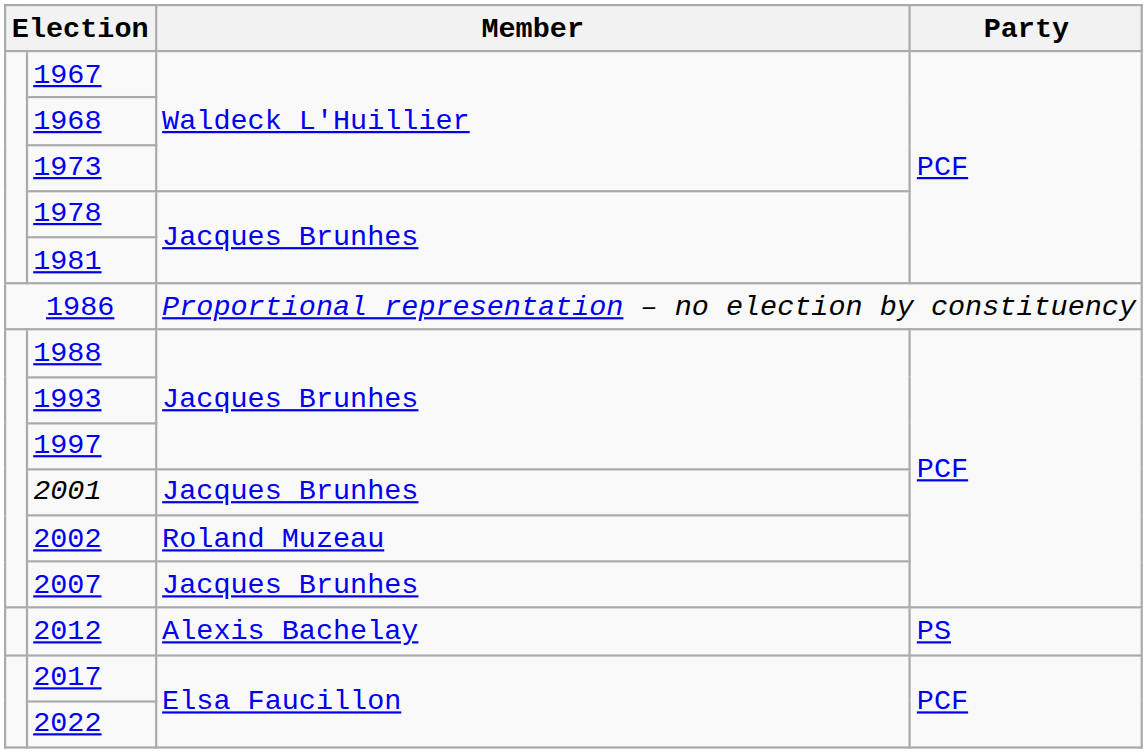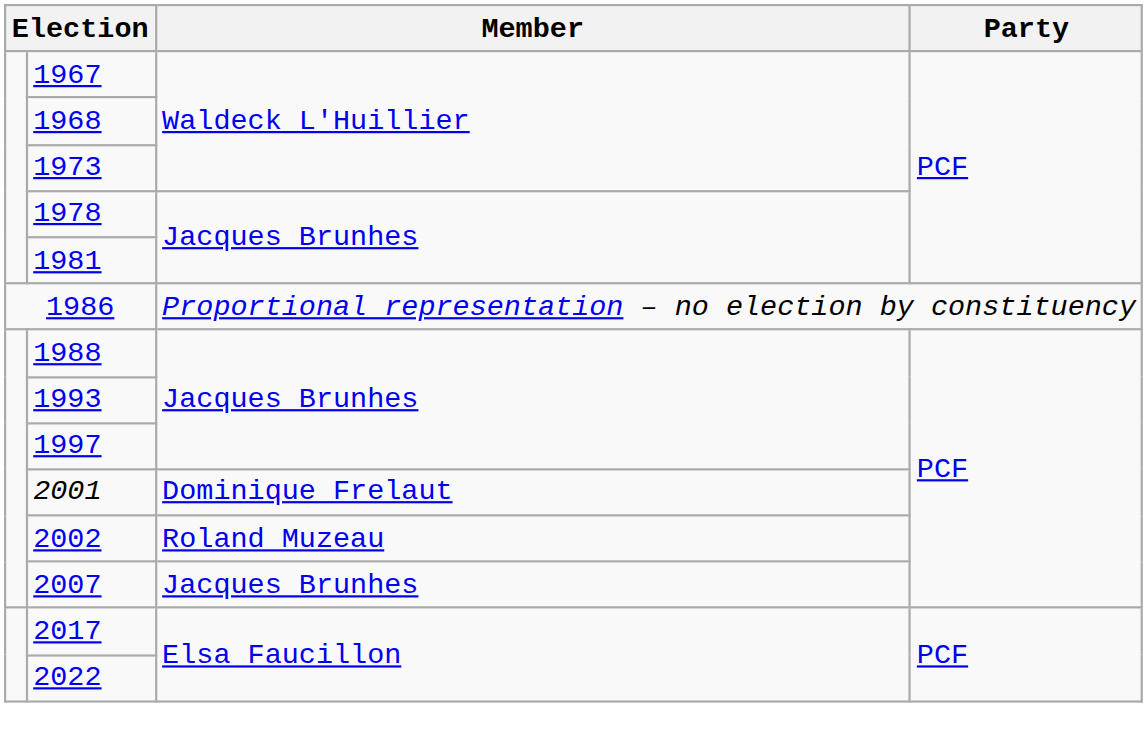(290, 492) Jacques Brunhes -> (307, 492) Dominique Frelaut
- row: (67, 632)
